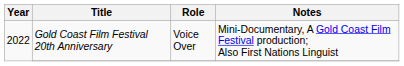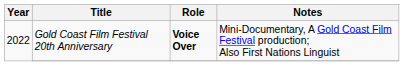(186, 40) normal -> (186, 40) bold
